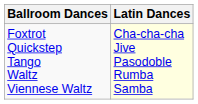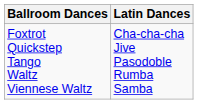(149, 61) lightyellow background -> (149, 61) no background
